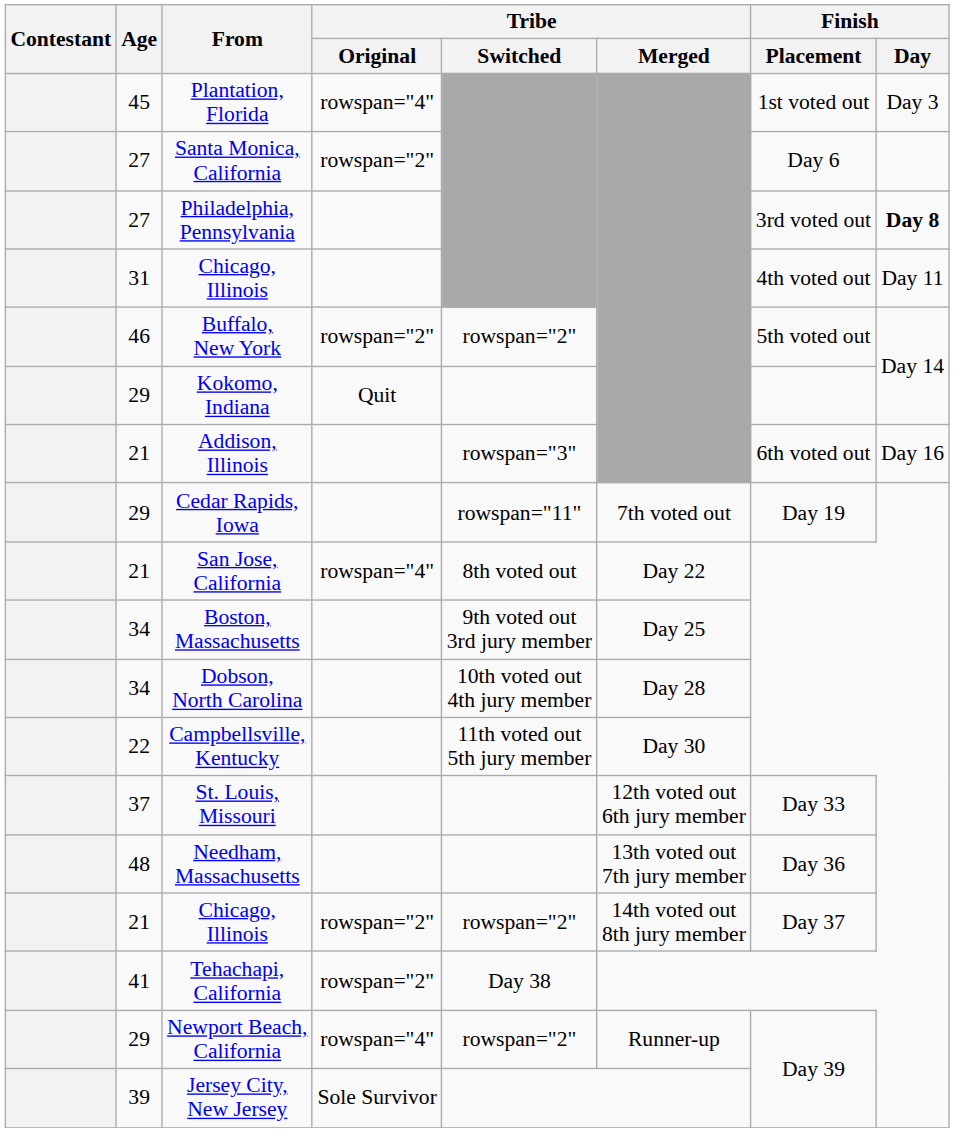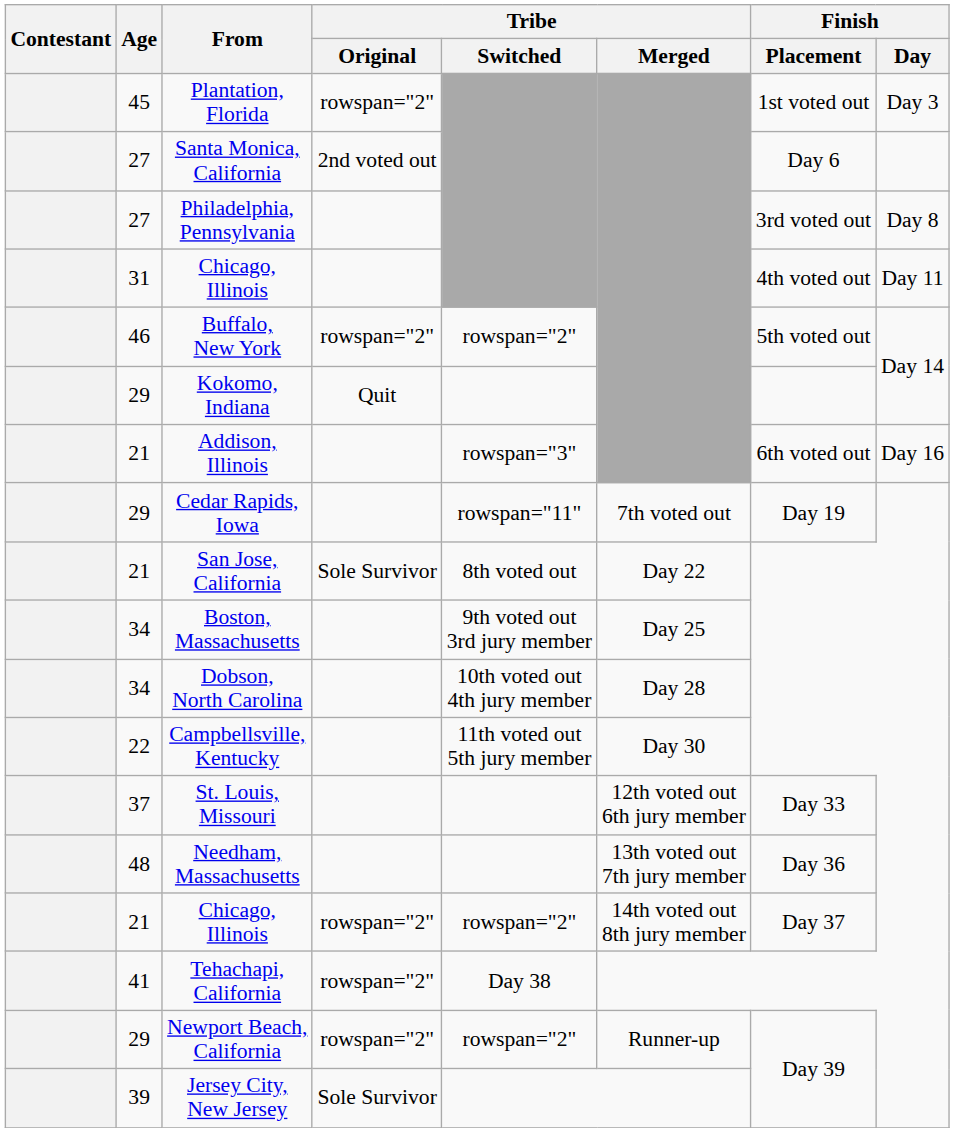(377, 102) rowspan="4" -> (377, 102) rowspan="2"
(377, 160) rowspan="2" -> (377, 160) 2nd voted out
(912, 219) bold -> (912, 219) normal
(377, 570) rowspan="4" -> (377, 570) Sole Survivor
(377, 1039) rowspan="4" -> (377, 1039) rowspan="2"
